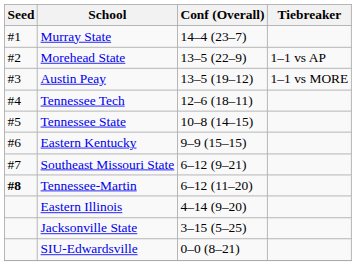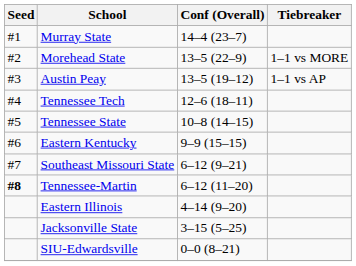(298, 57) 1–1 vs AP -> (309, 57) 1–1 vs MORE
(309, 79) 1–1 vs MORE -> (298, 79) 1–1 vs AP
